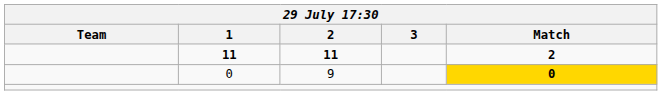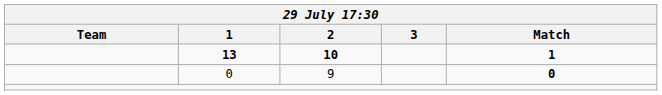(229, 54) 11 -> (229, 54) 13
(331, 54) 11 -> (331, 54) 10
(552, 54) 2 -> (552, 54) 1
(552, 74) gold background -> (552, 74) no background
